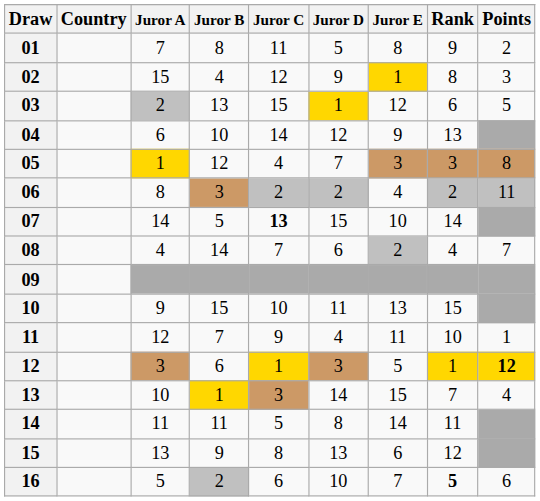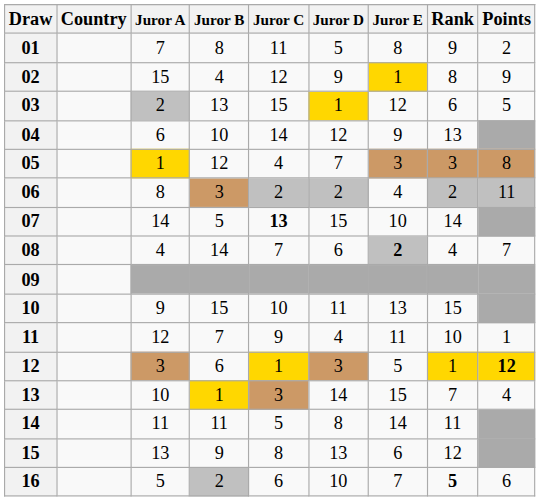(507, 76) 3 -> (507, 76) 9
(398, 250) normal -> (398, 250) bold
